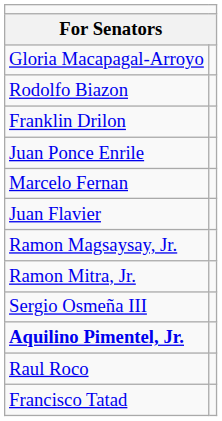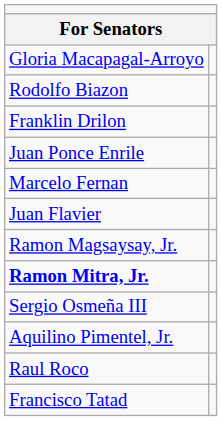(72, 276) normal -> (79, 276) bold
(97, 337) bold -> (91, 337) normal
